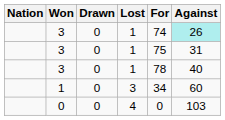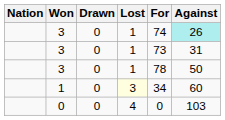(160, 50) 75 -> (160, 50) 73
(196, 69) 40 -> (196, 69) 50
(133, 87) no background -> (133, 87) lightyellow background
